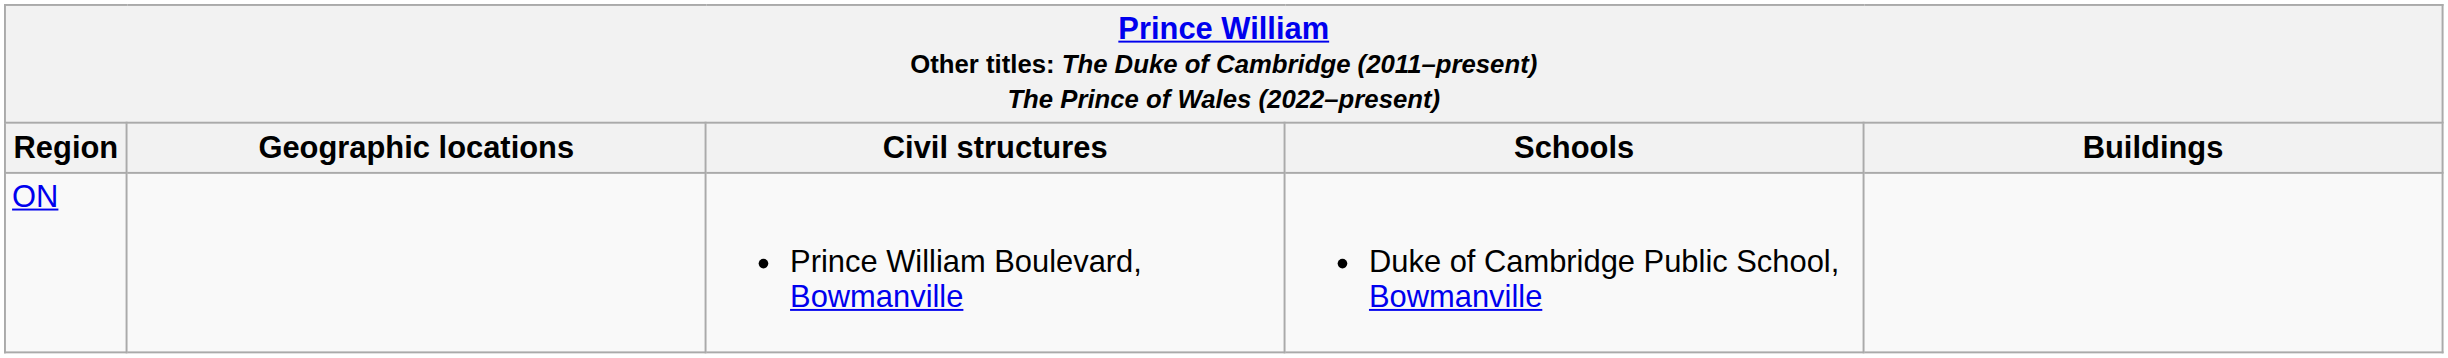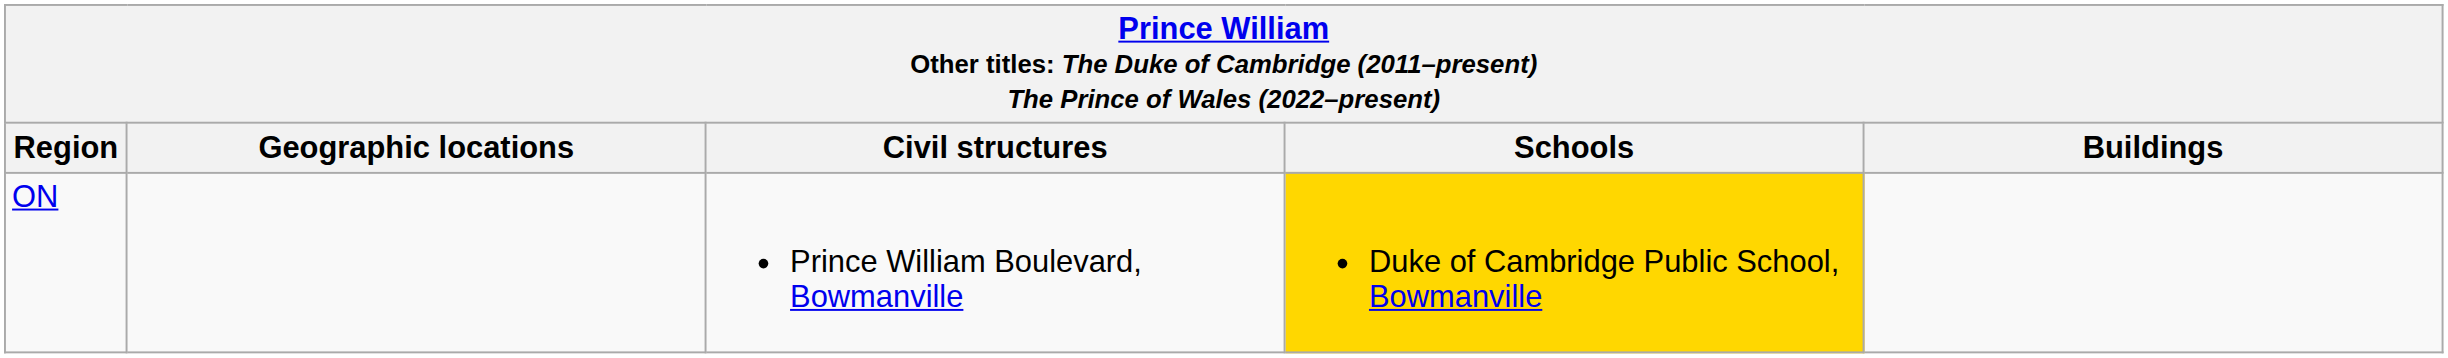(1574, 280) no background -> (1574, 280) gold background
